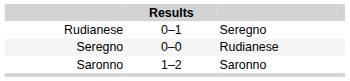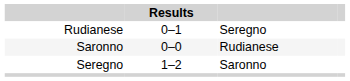(100, 47) Seregno -> (100, 47) Saronno
(100, 65) Saronno -> (100, 65) Seregno
